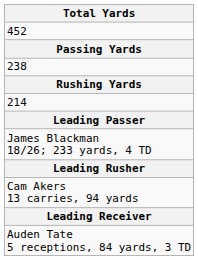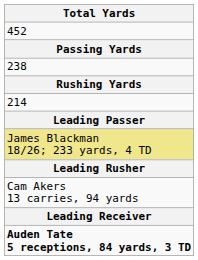(79, 144) no background -> (79, 144) khaki background
(99, 241) normal -> (99, 241) bold
